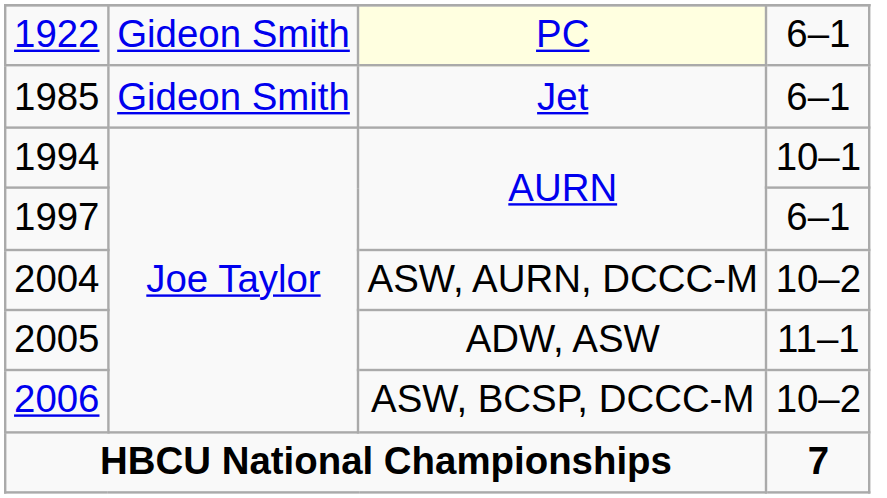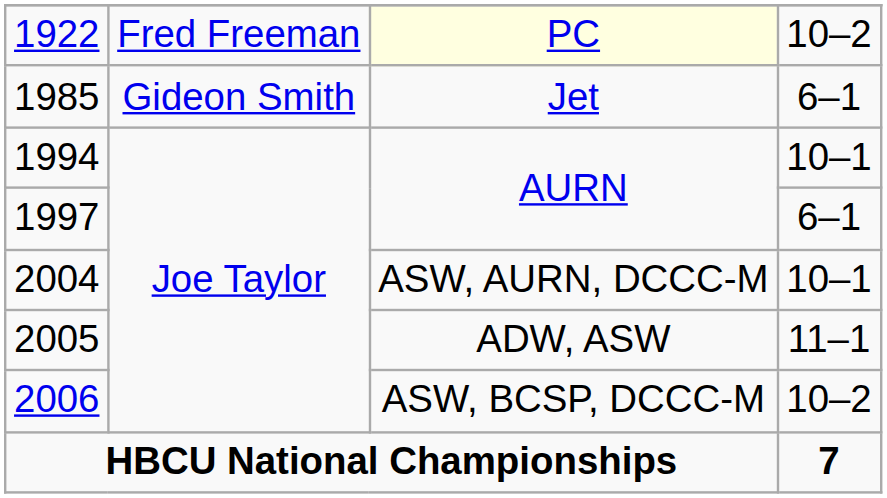(234, 34) Gideon Smith -> (239, 34) Fred Freeman
(818, 34) 6–1 -> (829, 34) 10–2
(818, 278) 10–2 -> (829, 278) 10–1
